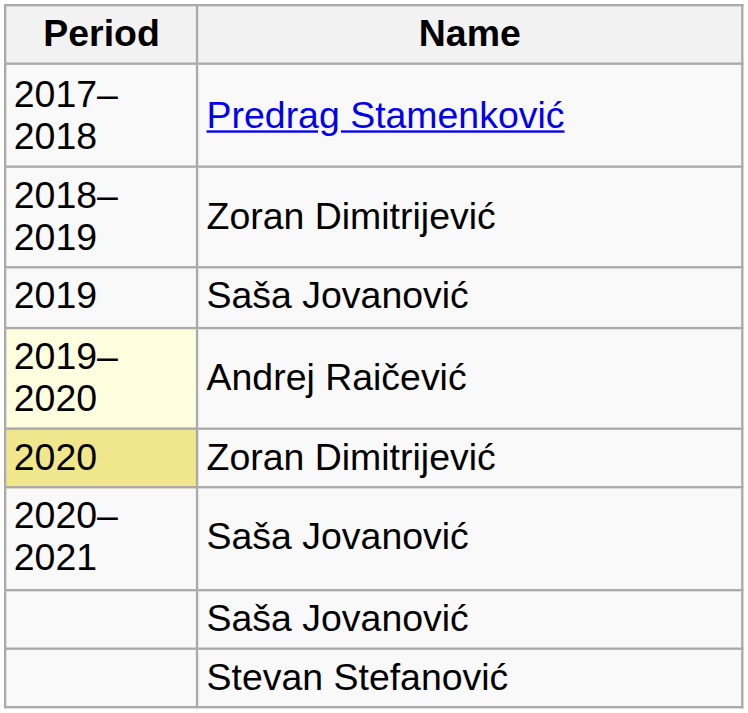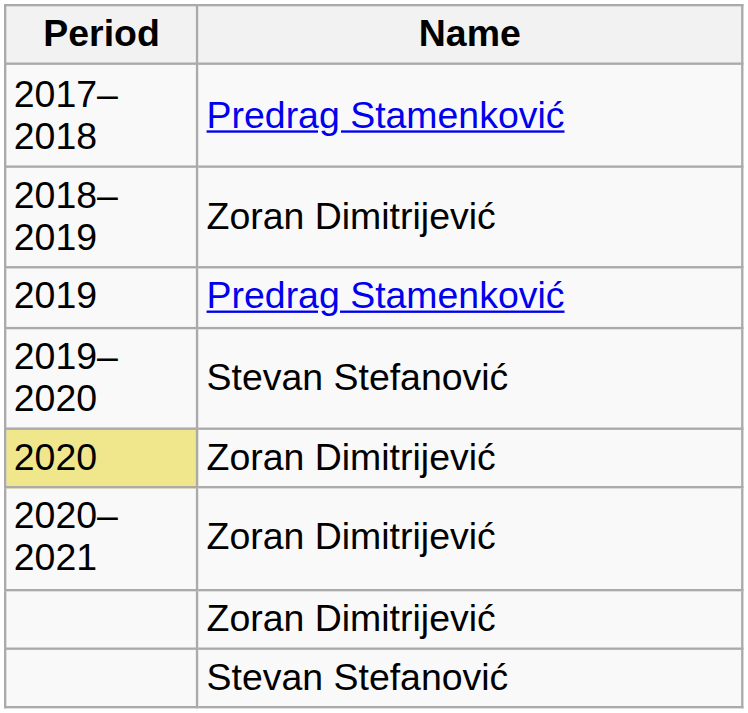(338, 296) Saša Jovanović -> (386, 296) Predrag Stamenković
(66, 376) lightyellow background -> (66, 376) no background
(337, 376) Andrej Raičević -> (357, 376) Stevan Stefanović
(338, 537) Saša Jovanović -> (351, 537) Zoran Dimitrijević
(338, 618) Saša Jovanović -> (351, 618) Zoran Dimitrijević
